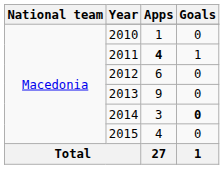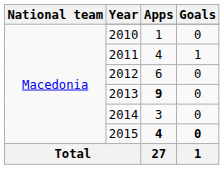(159, 54) bold -> (159, 54) normal
(159, 94) normal -> (159, 94) bold
(198, 114) bold -> (198, 114) normal
(159, 134) normal -> (159, 134) bold
(198, 134) normal -> (198, 134) bold
